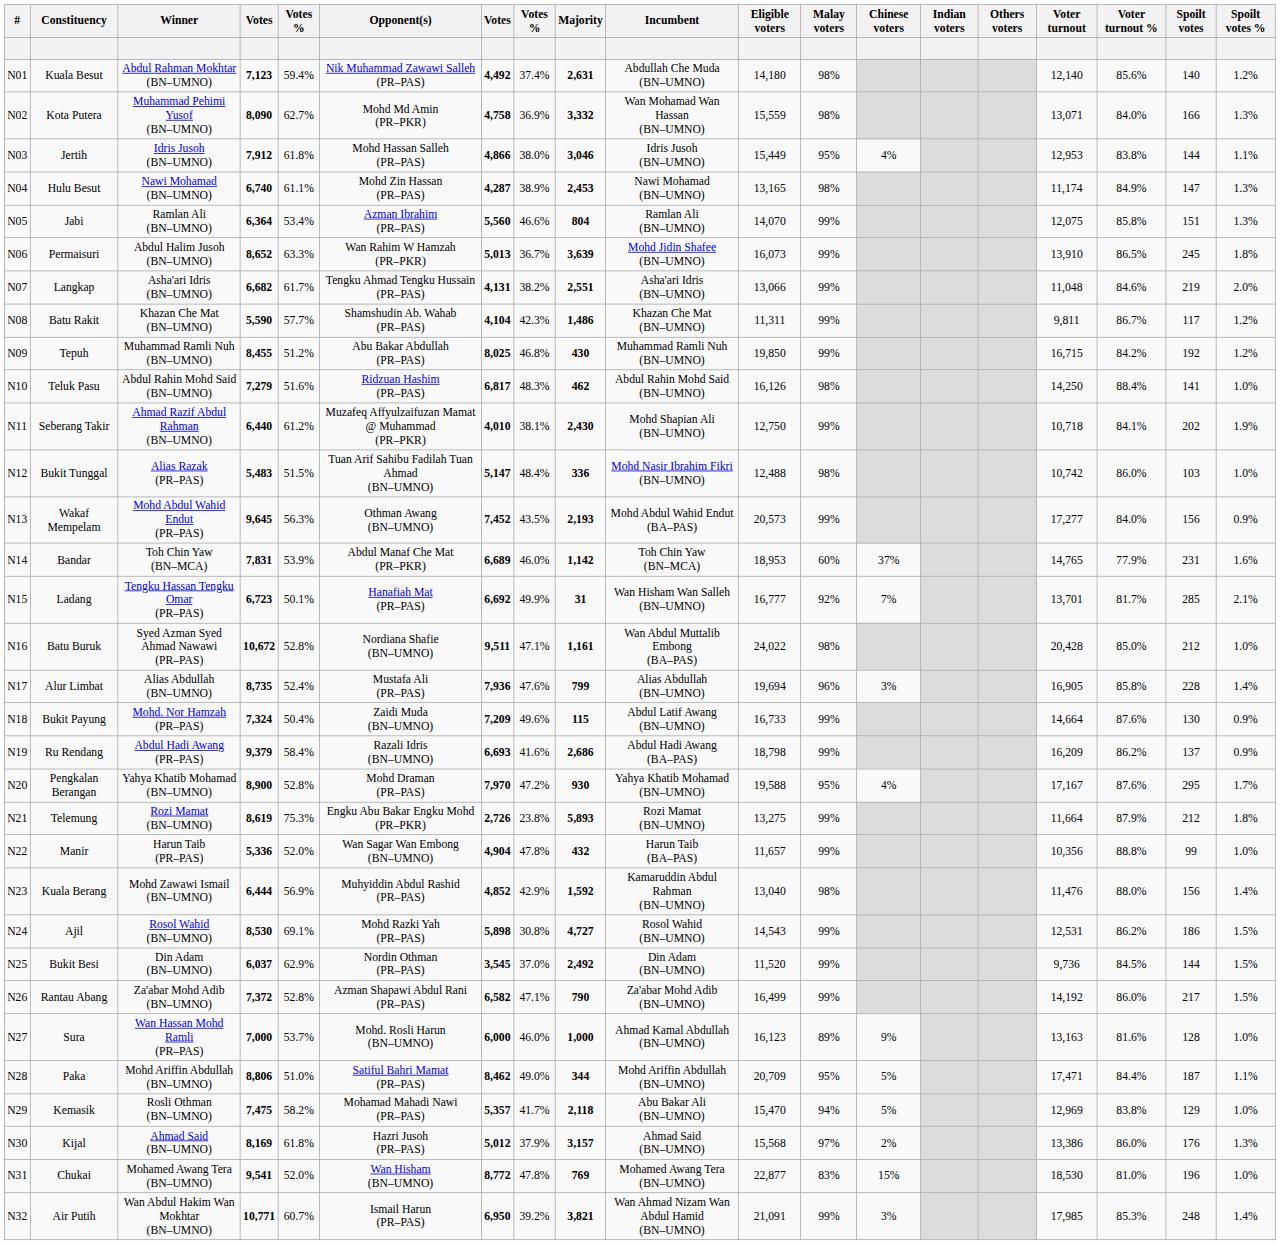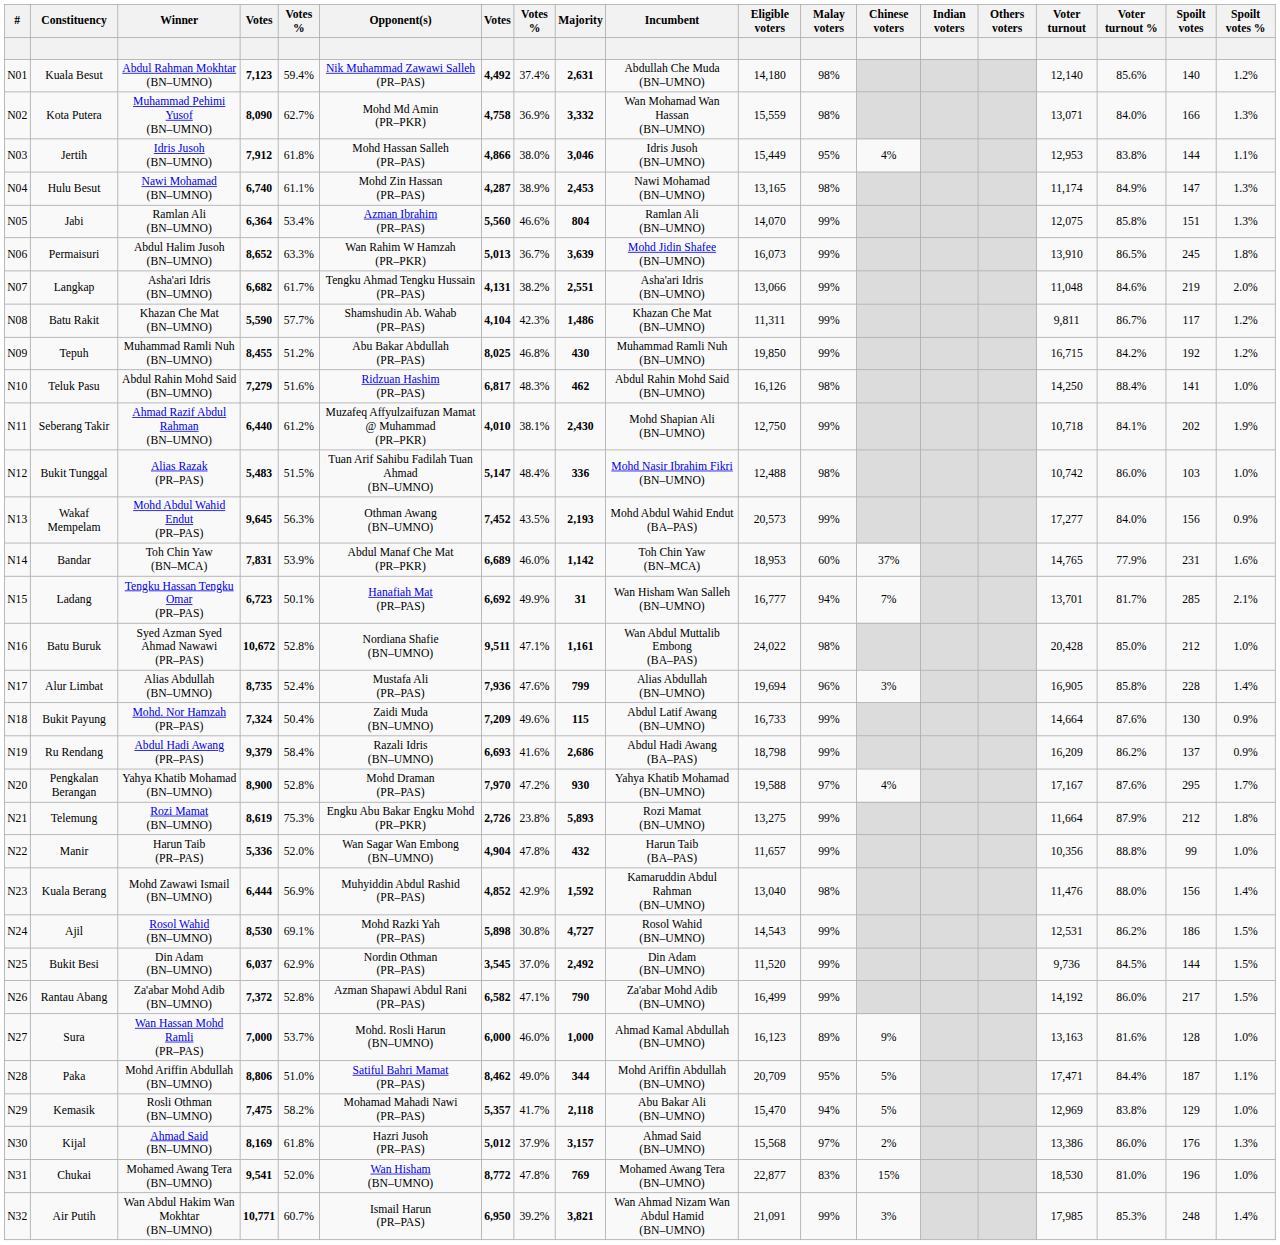(829, 600) 92% -> (829, 600) 94%
(829, 785) 95% -> (829, 785) 97%
